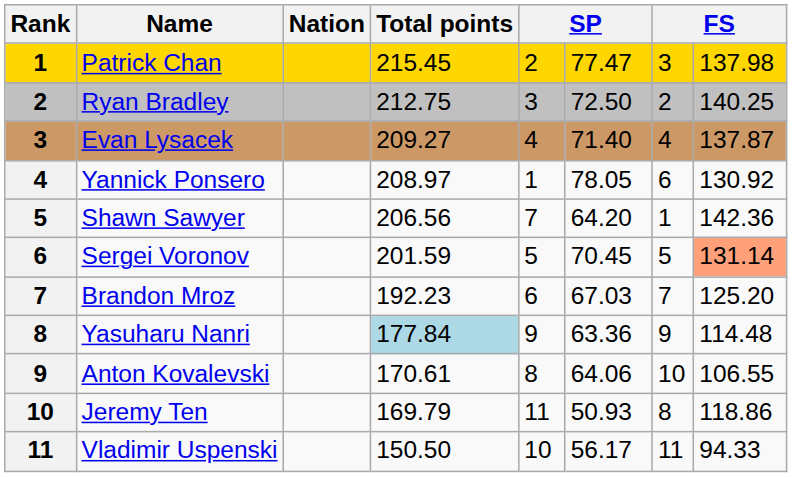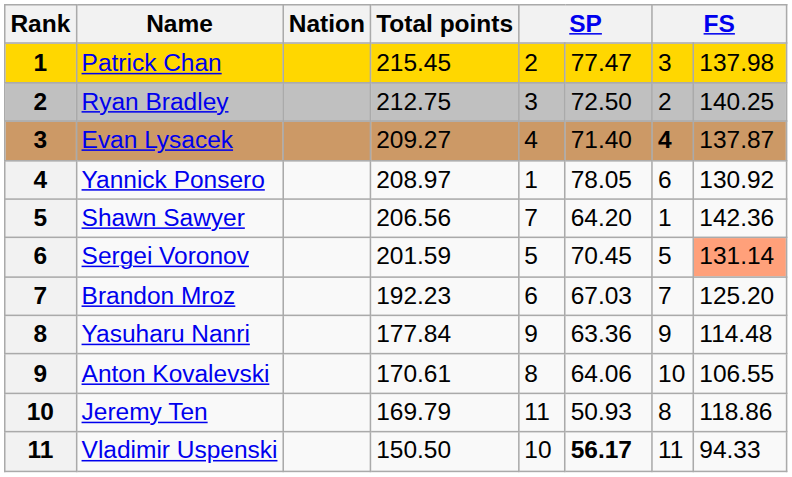(665, 140) normal -> (665, 140) bold
(414, 334) lightblue background -> (414, 334) no background
(601, 450) normal -> (601, 450) bold
